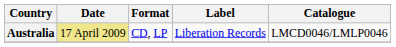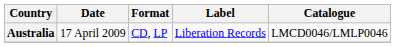(93, 32) khaki background -> (93, 32) no background
